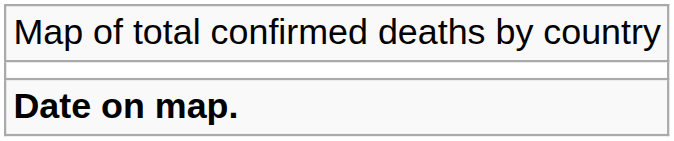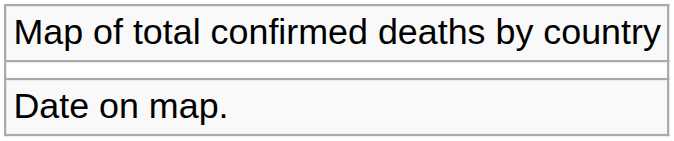(126, 106) bold -> (121, 106) normal
